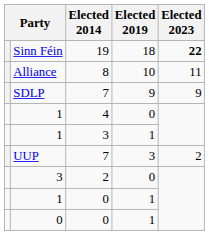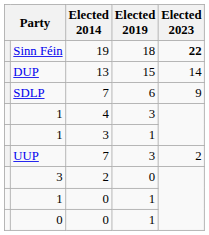+ row: (26, 72)
- row: (35, 72)
(152, 93) 9 -> (152, 93) 6
(152, 114) 0 -> (152, 114) 3
